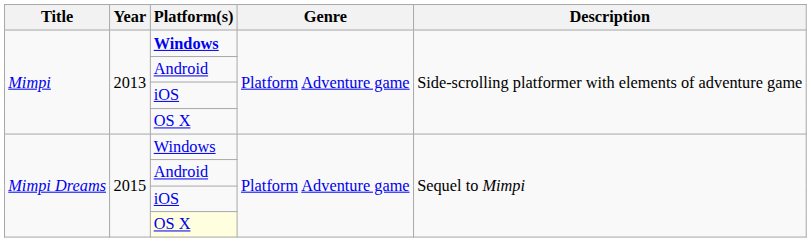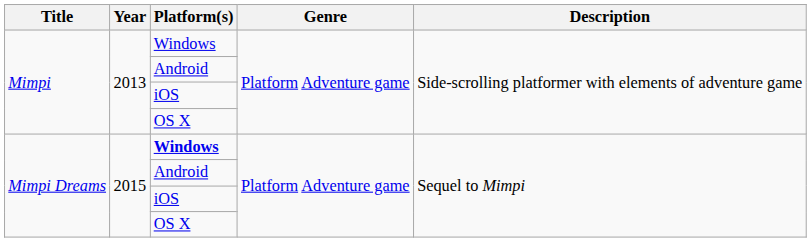(186, 43) bold -> (185, 43) normal
(185, 146) normal -> (186, 146) bold
(172, 224) lightyellow background -> (172, 224) no background
